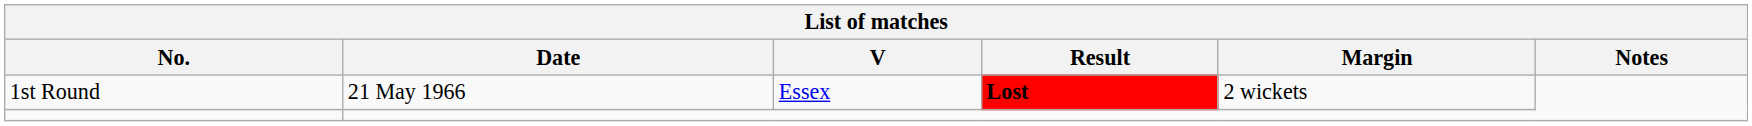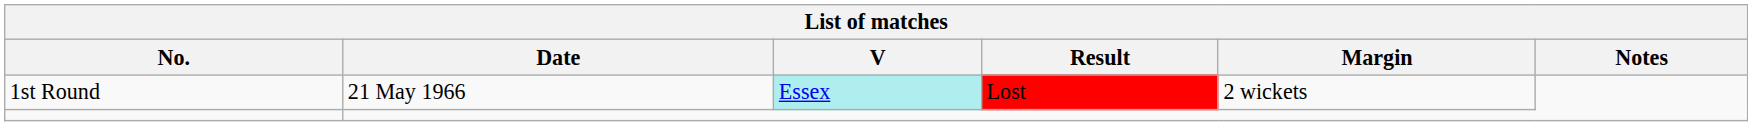(805, 92) no background -> (805, 92) paleturquoise background
(1007, 92) bold -> (1006, 92) normal
